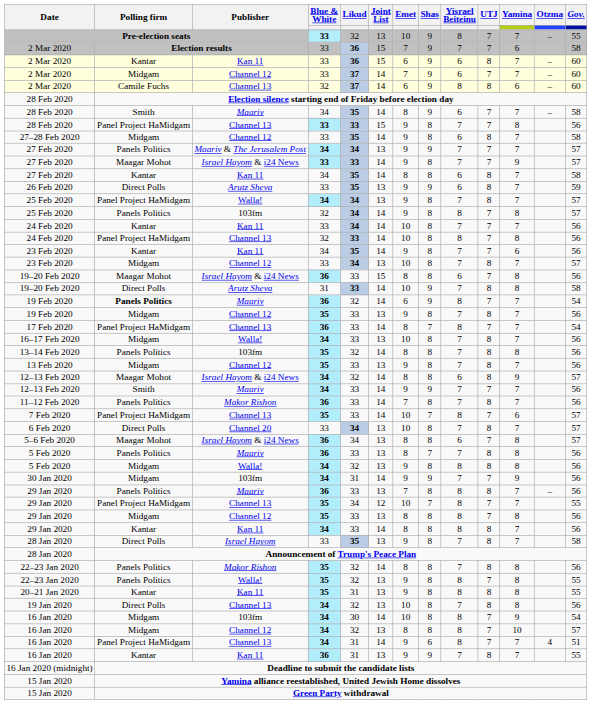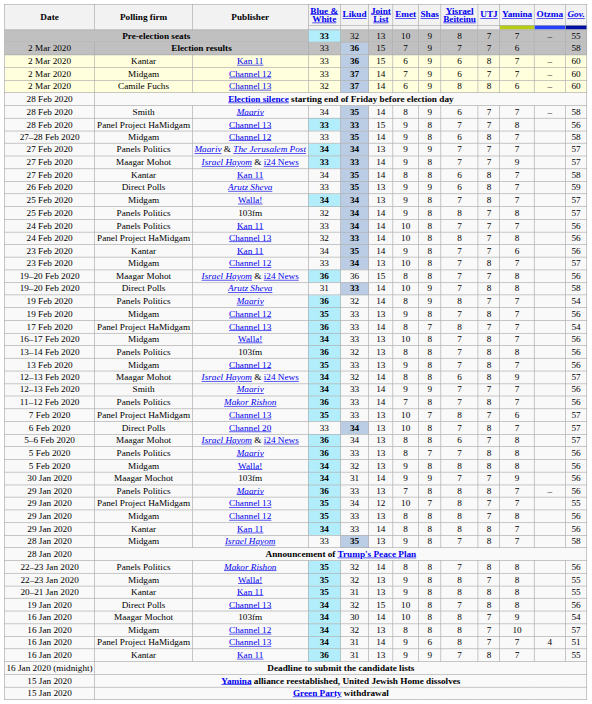(144, 200) Panel Project HaMidgam -> (144, 200) Midgam
(144, 226) Kantar -> (144, 226) Panels Politics
(355, 276) 33 -> (355, 276) 36
(460, 276) 6 -> (460, 276) 7
(144, 301) bold -> (144, 301) normal
(406, 301) 6 -> (406, 301) 8
(324, 352) 35 -> (324, 352) 36
(381, 352) 14 -> (381, 352) 13
(381, 415) 14 -> (381, 415) 13
(144, 478) Midgam -> (144, 478) Maagar Mochot
(144, 542) Direct Polls -> (144, 542) Midgam
(144, 580) Panels Politics -> (144, 580) Midgam
(381, 605) 13 -> (381, 605) 15
(144, 617) Midgam -> (144, 617) Maagar Mochot
